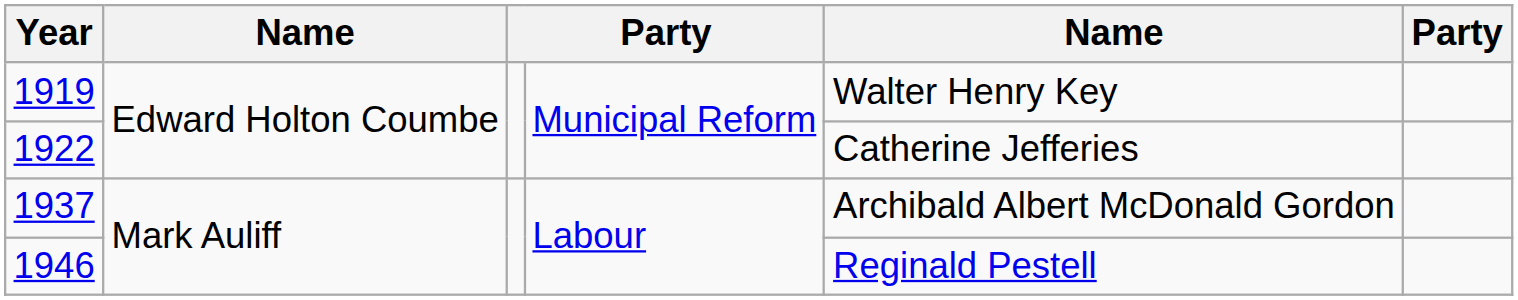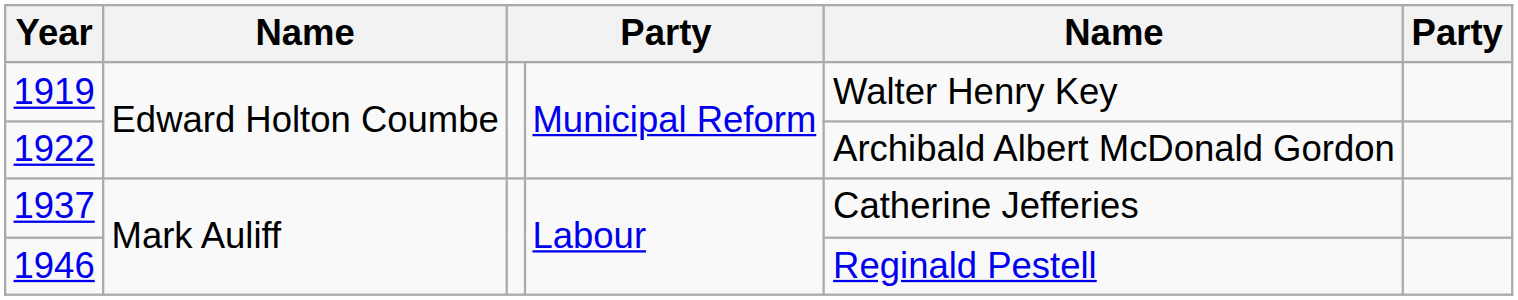(986, 149) Catherine Jefferies -> (1114, 149) Archibald Albert McDonald Gordon
(1114, 206) Archibald Albert McDonald Gordon -> (986, 206) Catherine Jefferies
